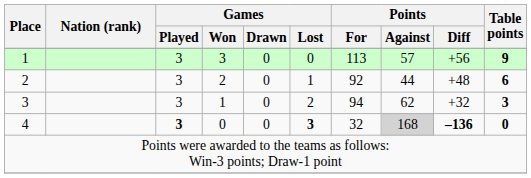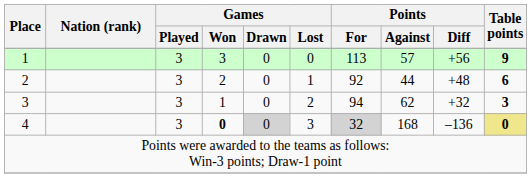(179, 124) bold -> (179, 124) normal
(222, 124) normal -> (222, 124) bold
(267, 124) no background -> (267, 124) lightgrey background
(310, 124) bold -> (310, 124) normal
(356, 124) no background -> (356, 124) lightgrey background
(408, 124) lightgrey background -> (408, 124) no background
(459, 124) bold -> (459, 124) normal
(505, 124) no background -> (505, 124) khaki background
